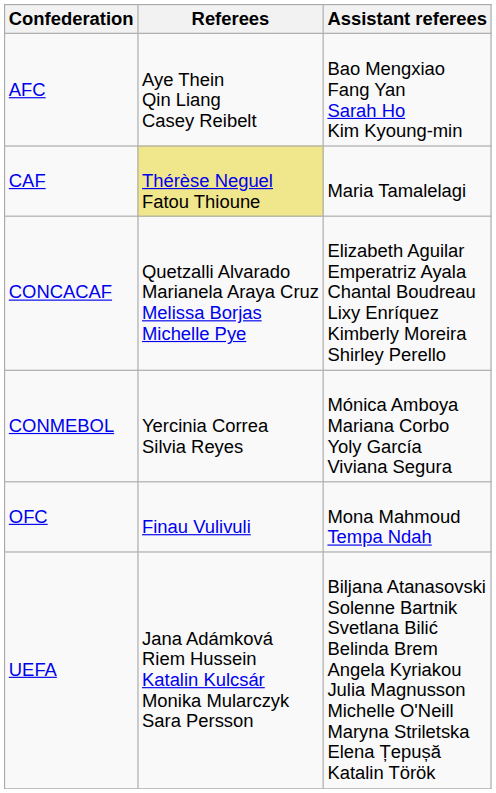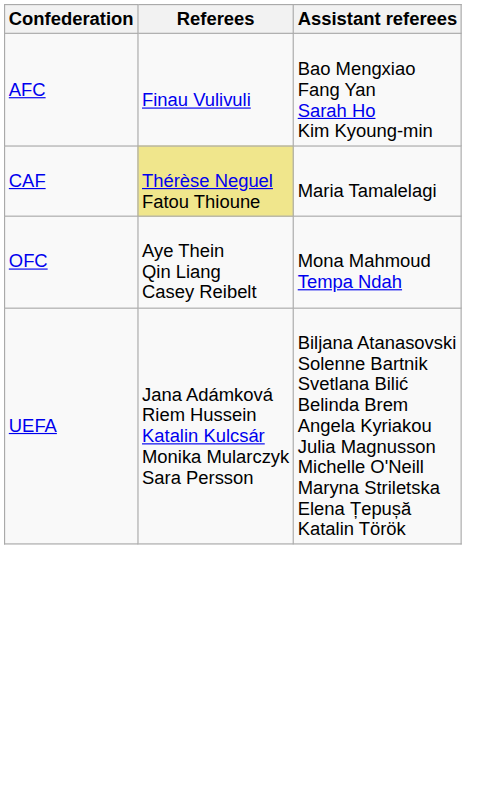(199, 100) Aye Thein Qin Liang Casey Reibelt -> (196, 100) Finau Vulivuli
- row: (60, 292)
- row: (61, 425)
(196, 527) Finau Vulivuli -> (199, 272) Aye Thein Qin Liang Casey Reibelt
